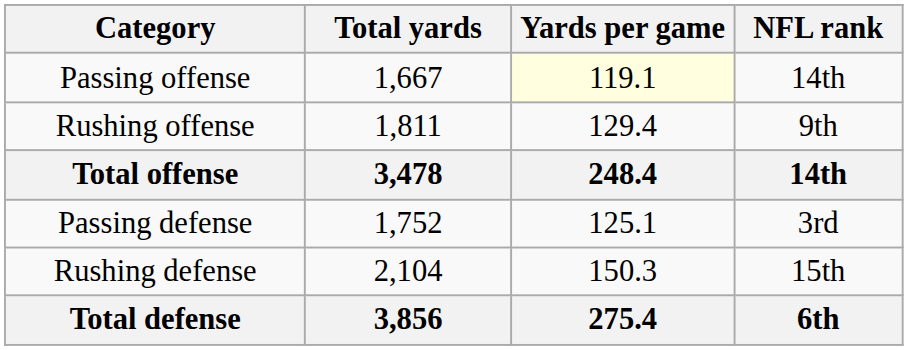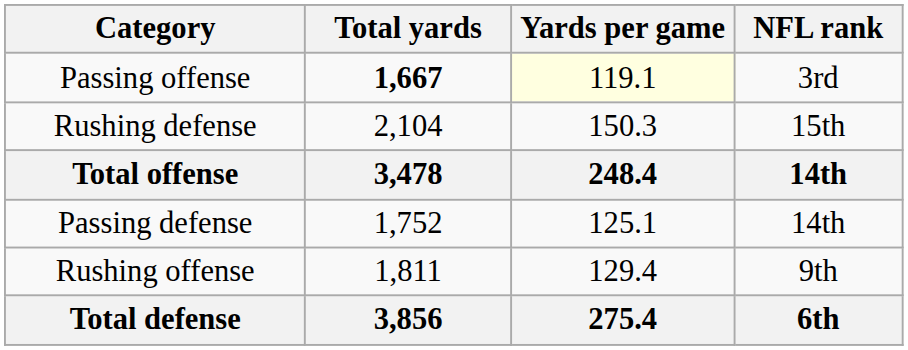(408, 77) normal -> (408, 77) bold
(818, 77) 14th -> (818, 77) 3rd
rows swapped: (155, 125) <-> (155, 271)
(818, 222) 3rd -> (818, 222) 14th
